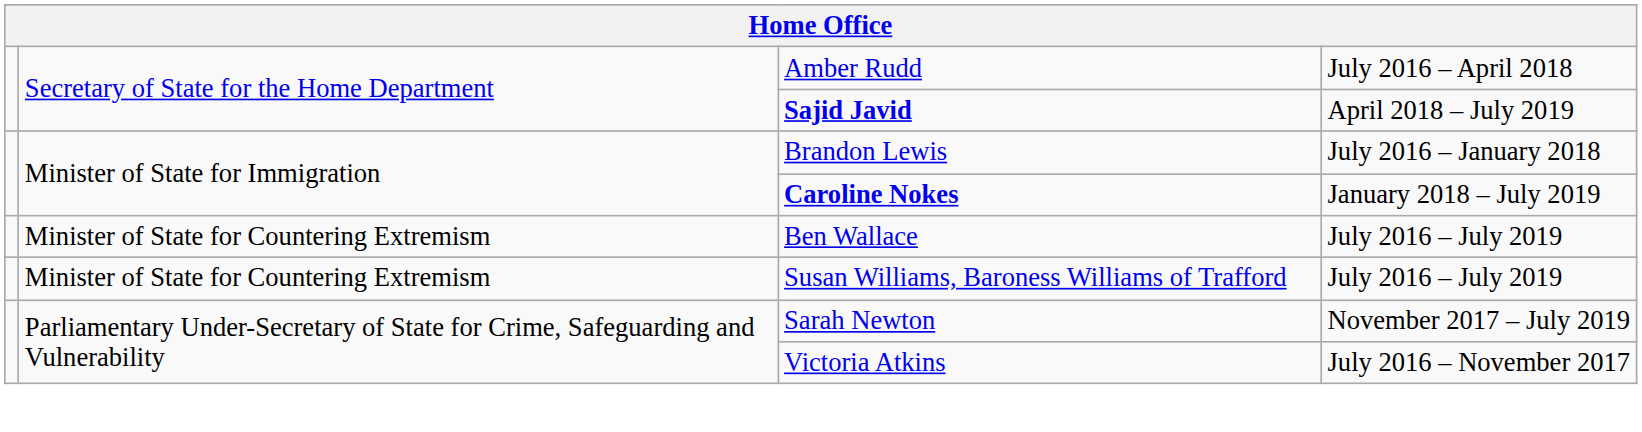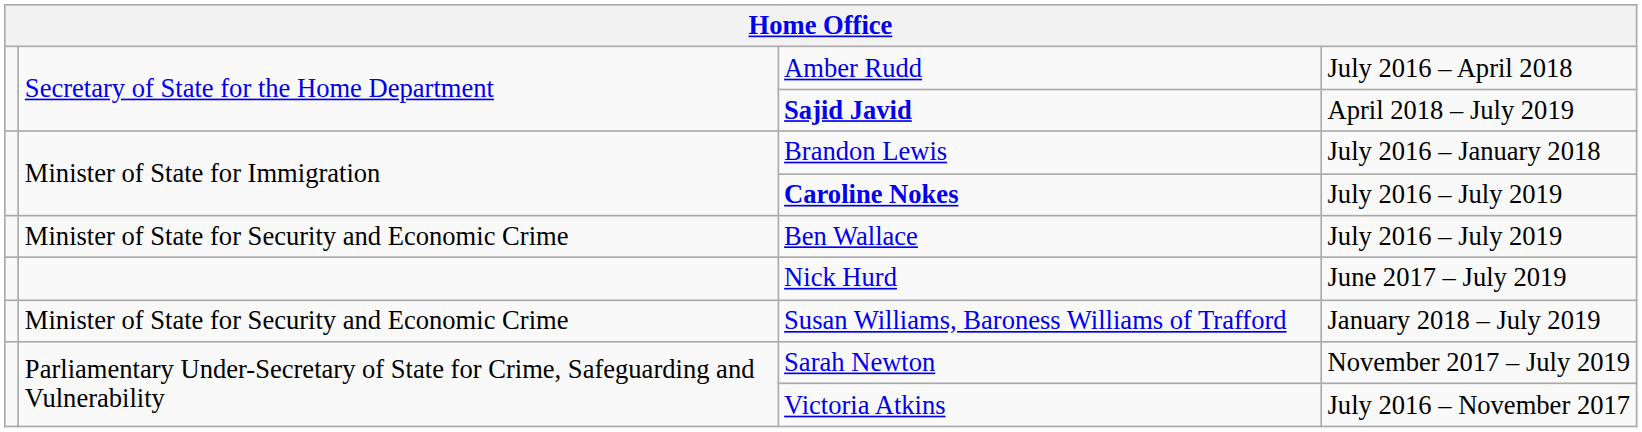(1464, 194) January 2018 – July 2019 -> (1445, 194) July 2016 – July 2019
(258, 236) Minister of State for Countering Extremism -> (297, 236) Minister of State for Security and Economic Crime
+ row: (841, 278)
(258, 278) Minister of State for Countering Extremism -> (297, 320) Minister of State for Security and Economic Crime
(1445, 278) July 2016 – July 2019 -> (1464, 320) January 2018 – July 2019
